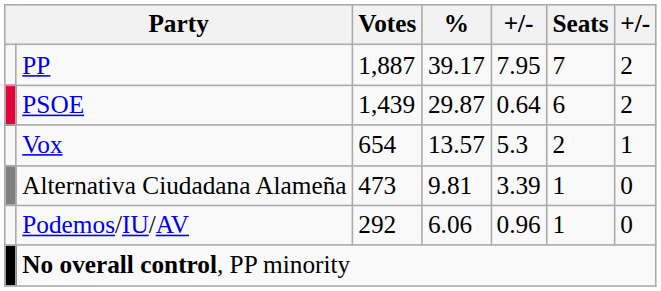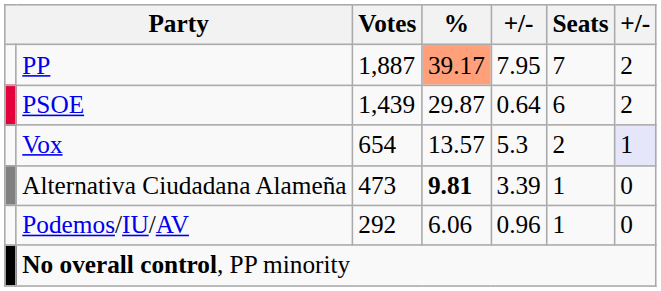(456, 64) no background -> (456, 64) lightsalmon background
(627, 144) no background -> (627, 144) lavender background
(450, 184) normal -> (450, 184) bold
